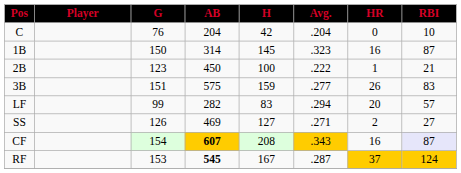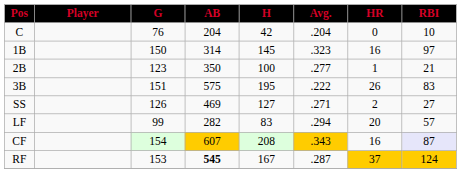(429, 50) 87 -> (429, 50) 97
(212, 68) 450 -> (212, 68) 350
(321, 68) .222 -> (321, 68) .277
(266, 86) 159 -> (266, 86) 195
(321, 86) .277 -> (321, 86) .222
rows swapped: (19, 123) <-> (19, 104)
(212, 141) bold -> (212, 141) normal
